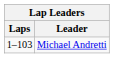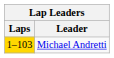(19, 45) no background -> (19, 45) gold background
